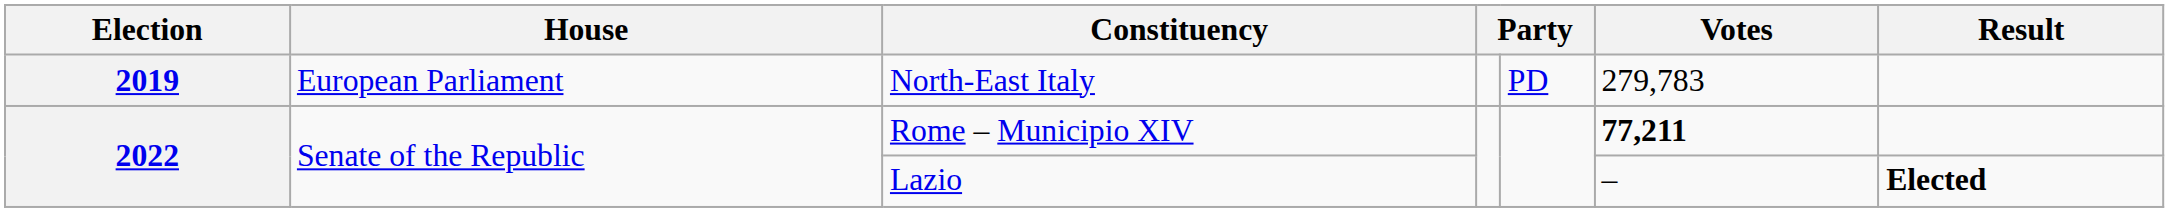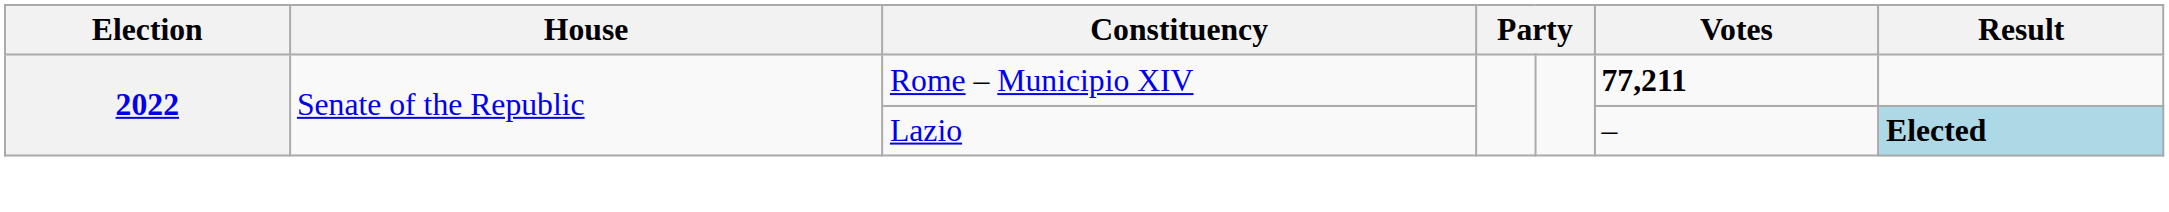- row: (992, 79)
(1936, 180) no background -> (1936, 130) lightblue background
